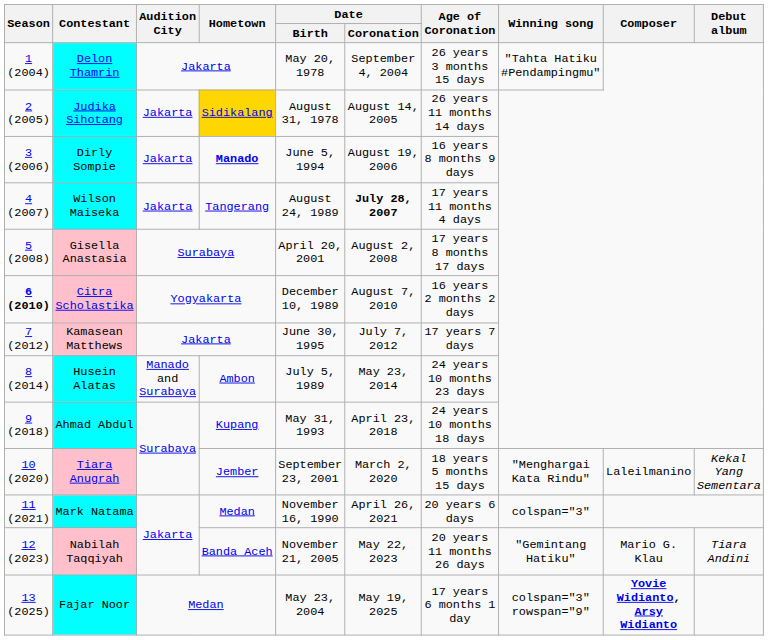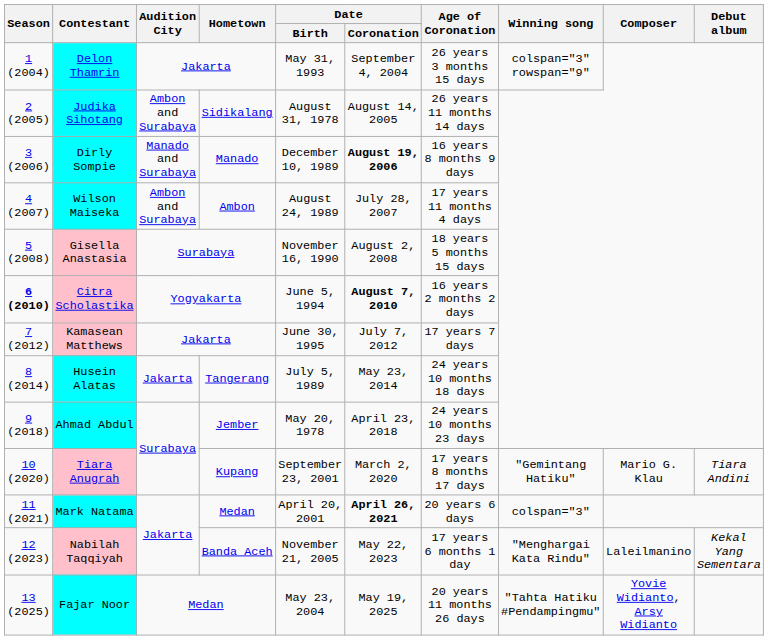(310, 66) May 20, 1978 -> (310, 66) May 31, 1993
(551, 66) "Tahta Hatiku #Pendampingmu" -> (551, 66) colspan="3" rowspan="9"
(168, 113) Jakarta -> (168, 113) Ambon and Surabaya
(237, 113) gold background -> (237, 113) no background
(168, 159) Jakarta -> (168, 159) Manado and Surabaya
(237, 159) bold -> (237, 159) normal
(310, 159) June 5, 1994 -> (310, 159) December 10, 1989
(383, 159) normal -> (383, 159) bold
(168, 206) Jakarta -> (168, 206) Ambon and Surabaya
(237, 206) Tangerang -> (237, 206) Ambon
(383, 206) bold -> (383, 206) normal
(310, 253) April 20, 2001 -> (310, 253) November 16, 1990
(460, 253) 17 years 8 months 17 days -> (460, 253) 18 years 5 months 15 days
(310, 299) December 10, 1989 -> (310, 299) June 5, 1994
(383, 299) normal -> (383, 299) bold
(168, 379) Manado and Surabaya -> (168, 379) Jakarta
(237, 379) Ambon -> (237, 379) Tangerang
(460, 379) 24 years 10 months 23 days -> (460, 379) 24 years 10 months 18 days
(237, 425) Kupang -> (237, 425) Jember
(310, 425) May 31, 1993 -> (310, 425) May 20, 1978
(460, 425) 24 years 10 months 18 days -> (460, 425) 24 years 10 months 23 days
(237, 472) Jember -> (237, 472) Kupang
(460, 472) 18 years 5 months 15 days -> (460, 472) 17 years 8 months 17 days
(551, 472) "Menghargai Kata Rindu" -> (551, 472) "Gemintang Hatiku"
(649, 472) Laleilmanino -> (649, 472) Mario G. Klau
(729, 472) Kekal Yang Sementara -> (729, 472) Tiara Andini
(310, 512) November 16, 1990 -> (310, 512) April 20, 2001
(383, 512) normal -> (383, 512) bold
(460, 551) 20 years 11 months 26 days -> (460, 551) 17 years 6 months 1 day
(551, 551) "Gemintang Hatiku" -> (551, 551) "Menghargai Kata Rindu"
(649, 551) Mario G. Klau -> (649, 551) Laleilmanino
(729, 551) Tiara Andini -> (729, 551) Kekal Yang Sementara
(460, 605) 17 years 6 months 1 day -> (460, 605) 20 years 11 months 26 days
(551, 605) colspan="3" rowspan="9" -> (551, 605) "Tahta Hatiku #Pendampingmu"
(649, 605) bold -> (649, 605) normal
